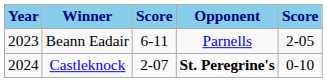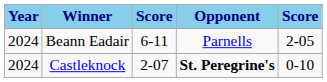(23, 41) 2023 -> (23, 41) 2024
